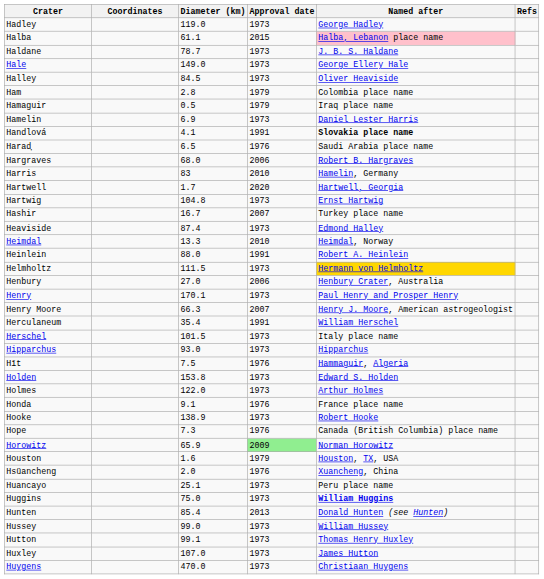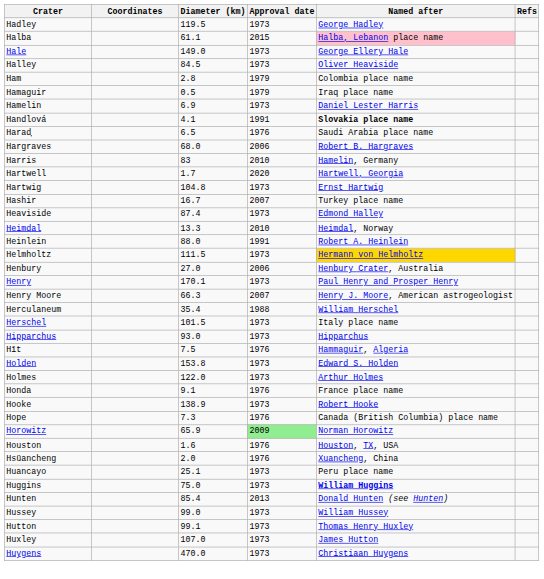(193, 25) 119.0 -> (193, 25) 119.5
- row: (24, 52)
(259, 323) 1991 -> (259, 309) 1988
(259, 459) 1979 -> (259, 445) 1976
